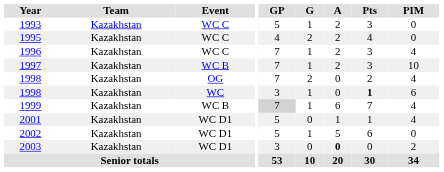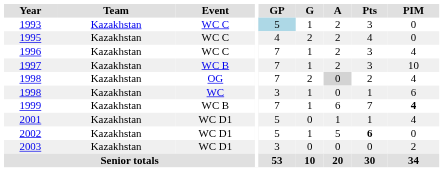(277, 24) no background -> (277, 24) lightblue background
(338, 78) no background -> (338, 78) lightgrey background
(370, 92) bold -> (370, 92) normal
(277, 106) lightgrey background -> (277, 106) no background
(413, 106) normal -> (413, 106) bold
(370, 133) normal -> (370, 133) bold
(338, 146) bold -> (338, 146) normal
